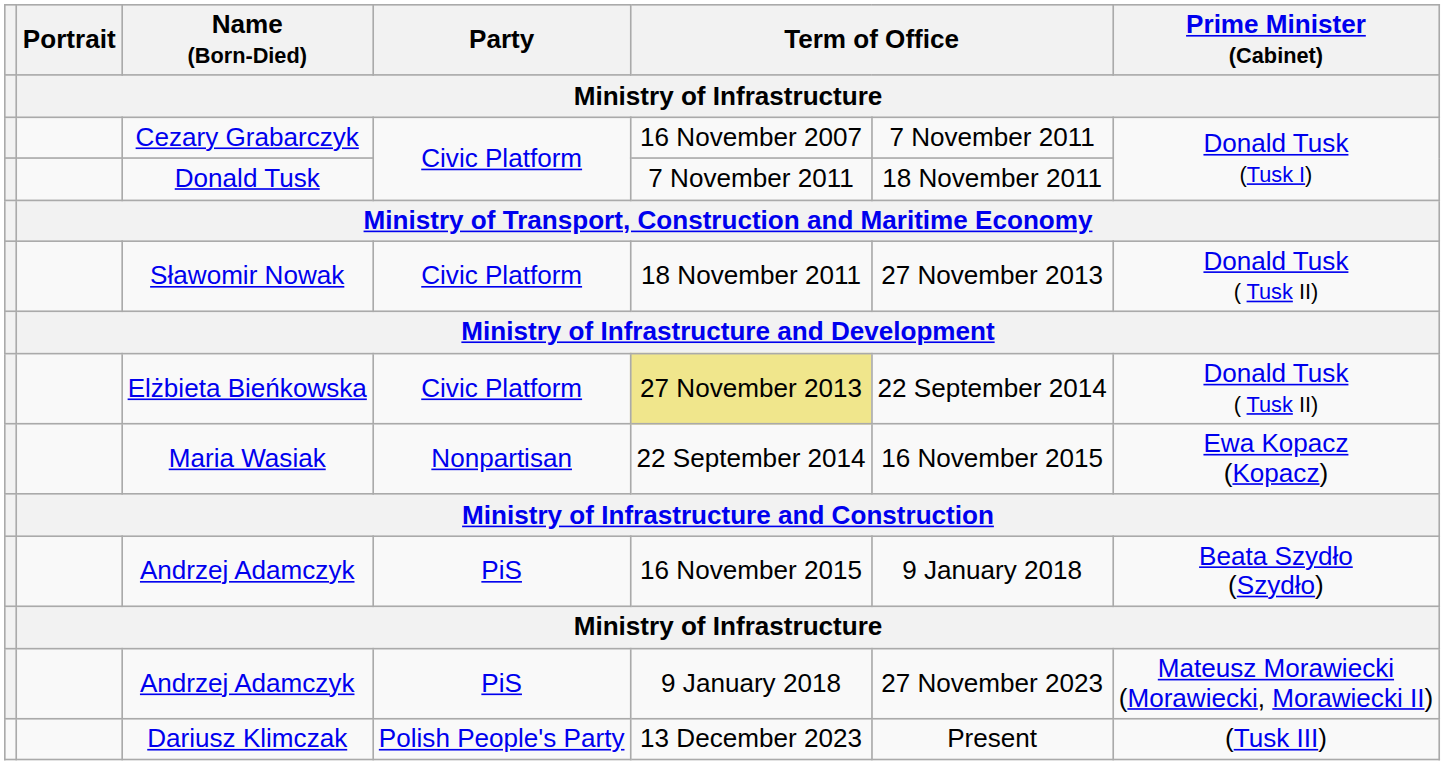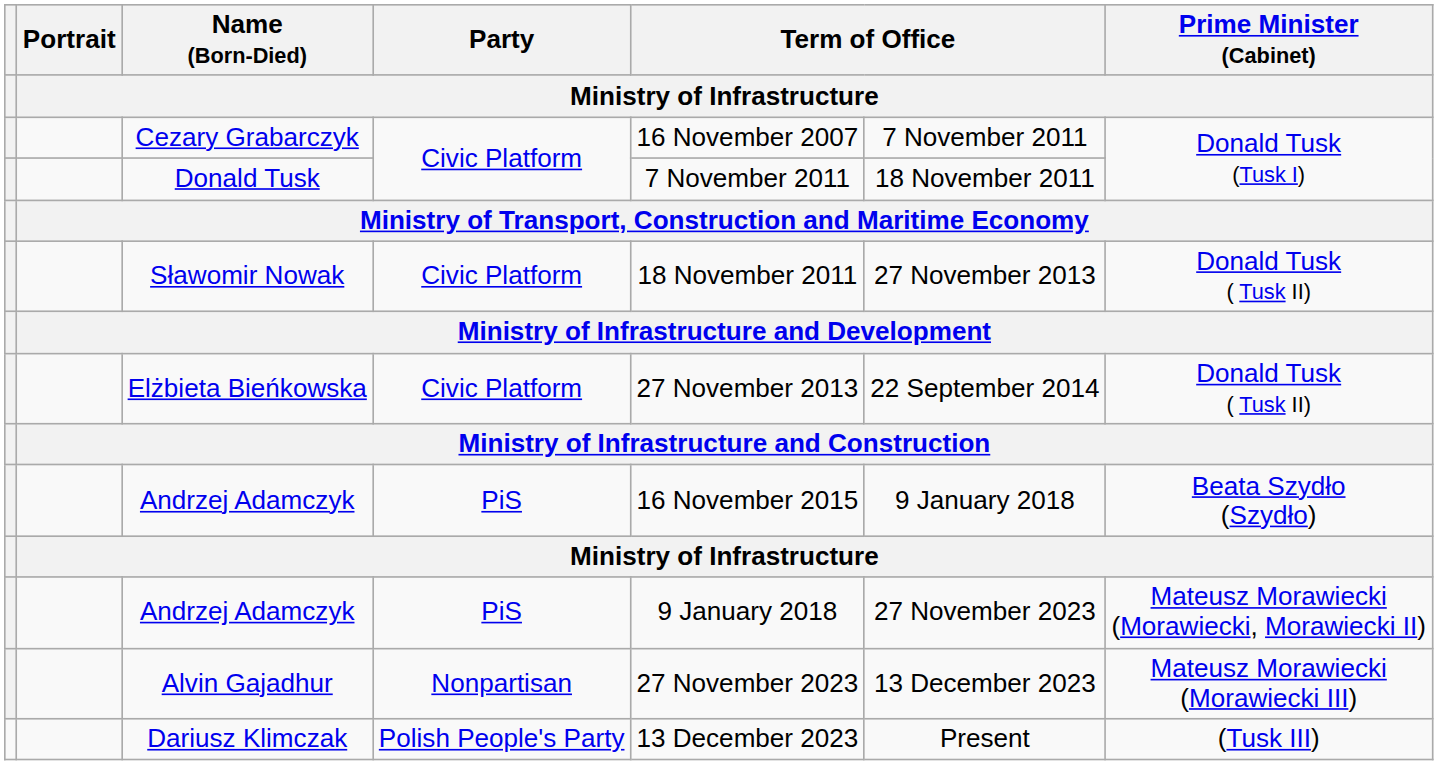(751, 388) khaki background -> (747, 388) no background
- row: (247, 458)
+ row: (247, 682)
